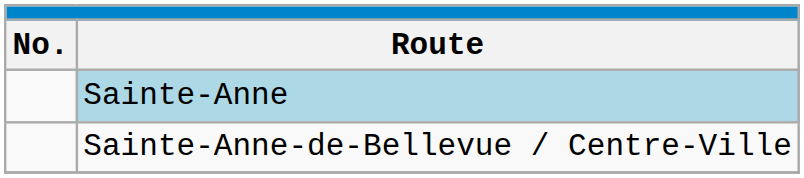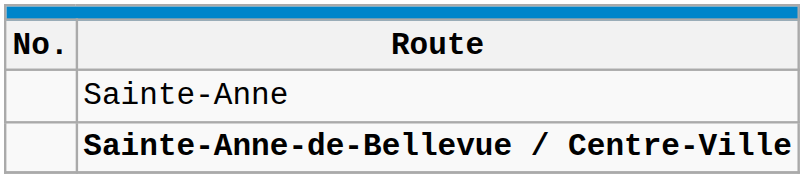(186, 96) lightblue background -> (186, 96) no background
(438, 147) normal -> (438, 147) bold
